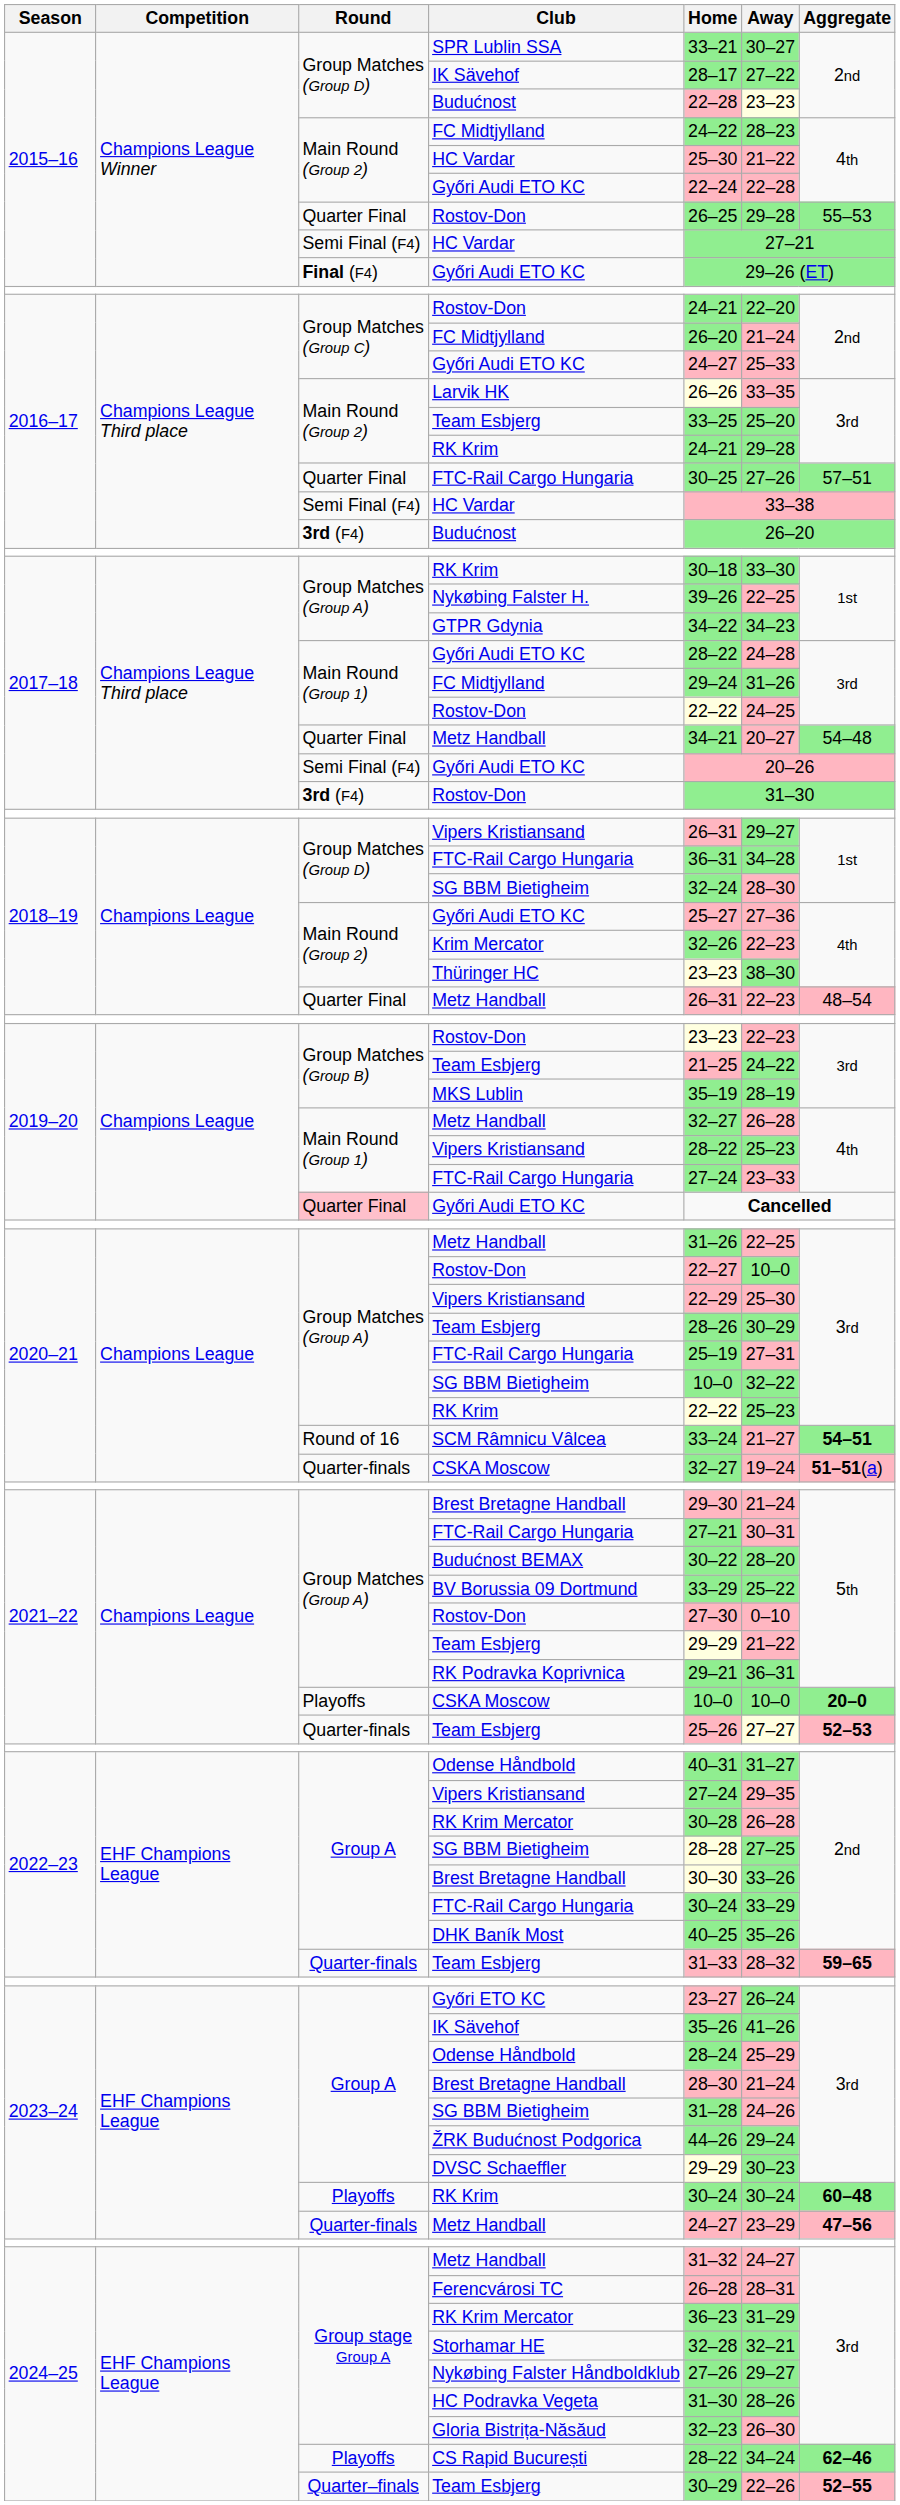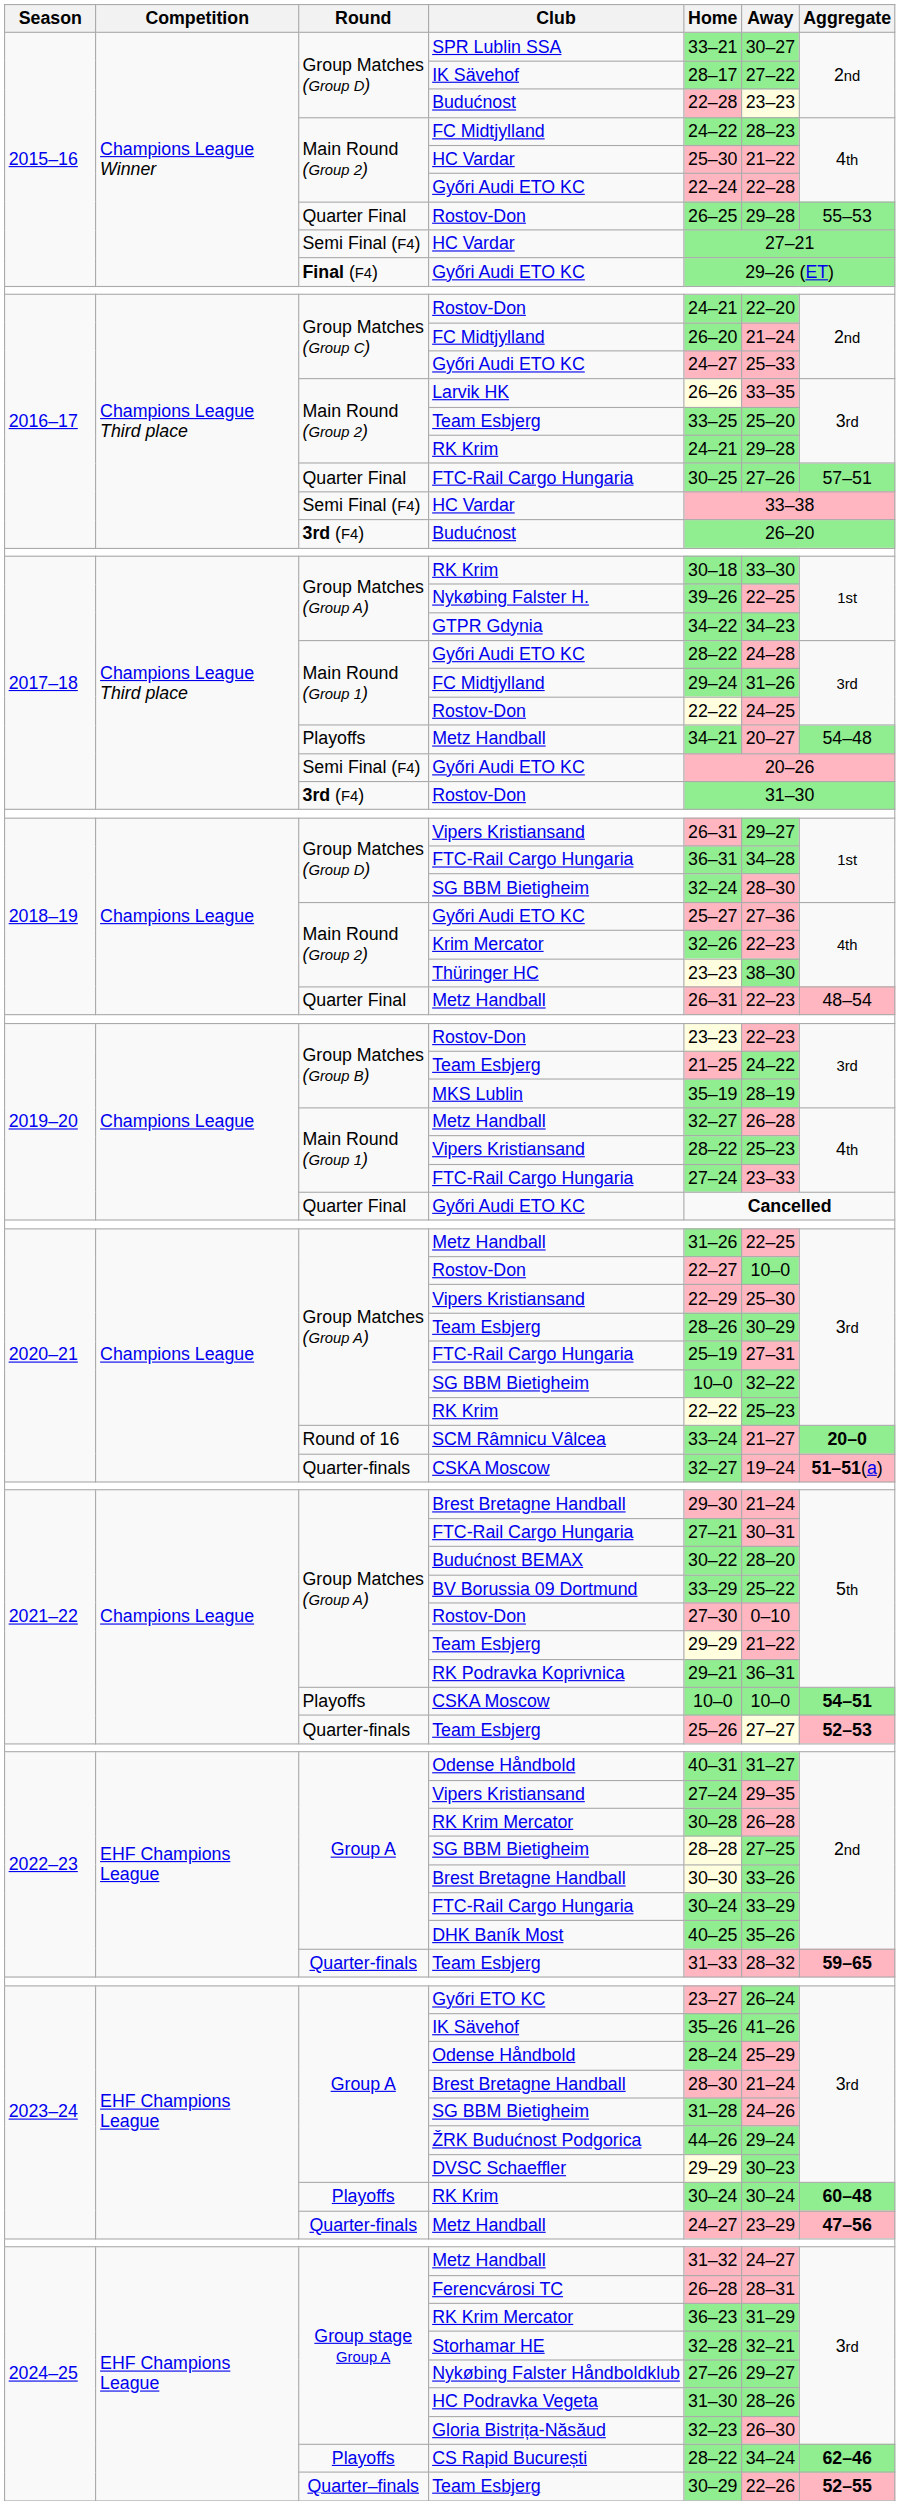(354, 739) Quarter Final -> (334, 739) Playoffs
(354, 1206) pink background -> (354, 1206) no background
(847, 1439) 54–51 -> (847, 1439) 20–0
(847, 1701) 20–0 -> (847, 1701) 54–51
